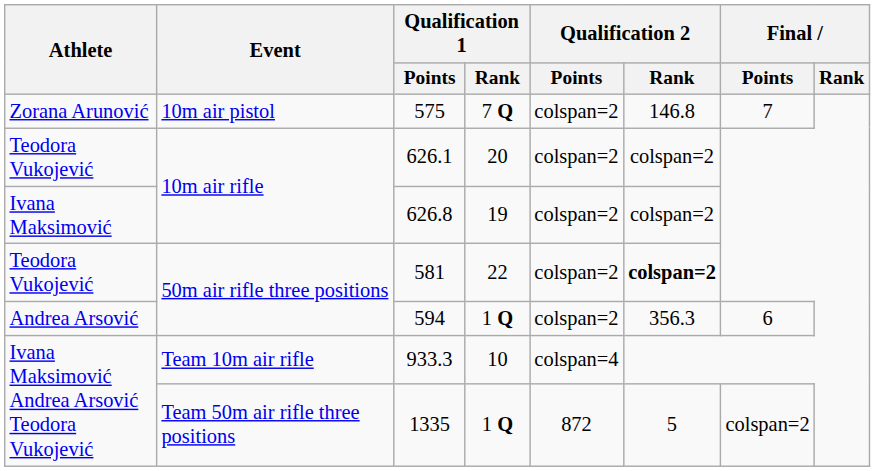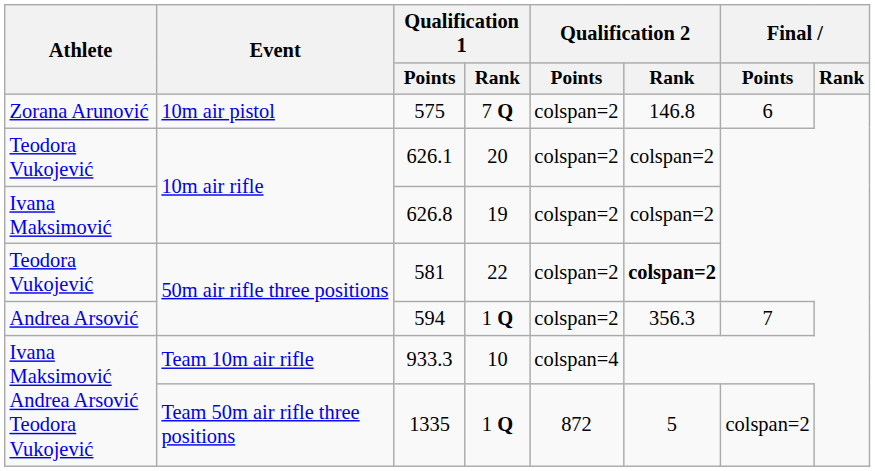(768, 111) 7 -> (768, 111) 6
(768, 318) 6 -> (768, 318) 7
